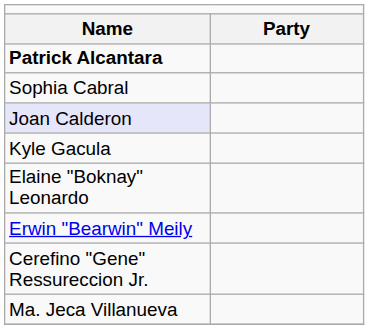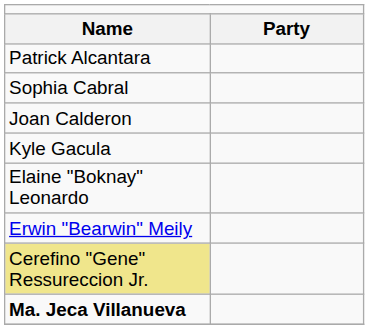(86, 59) bold -> (80, 59) normal
(70, 118) lavender background -> (70, 118) no background
(79, 269) no background -> (79, 269) khaki background
(93, 309) normal -> (97, 309) bold
